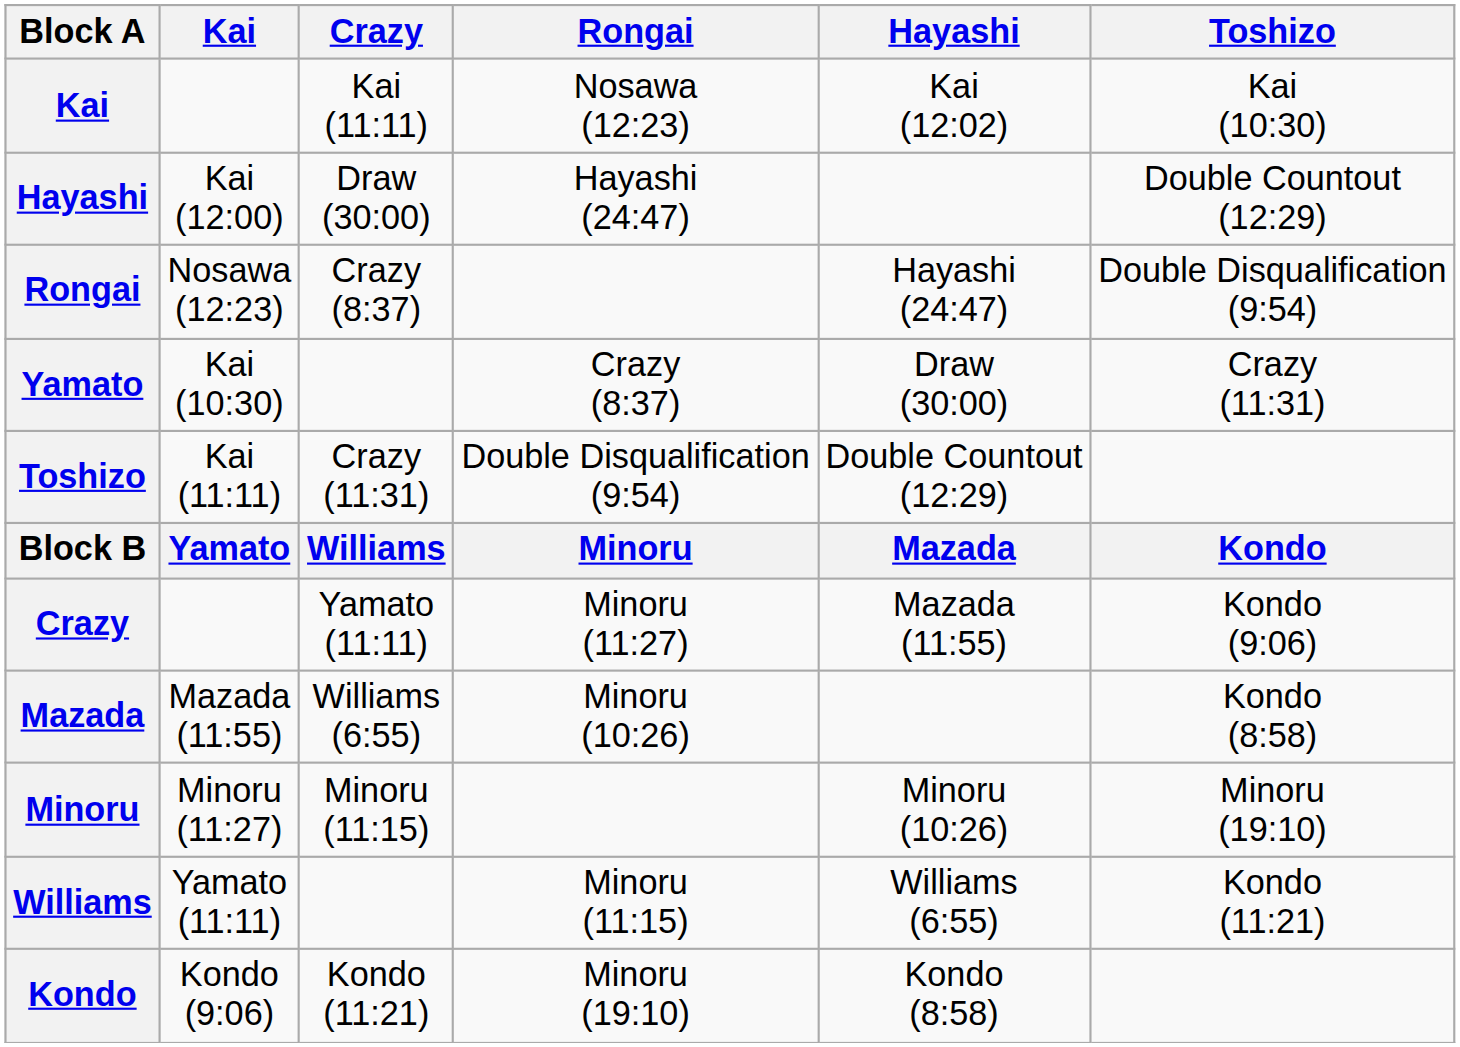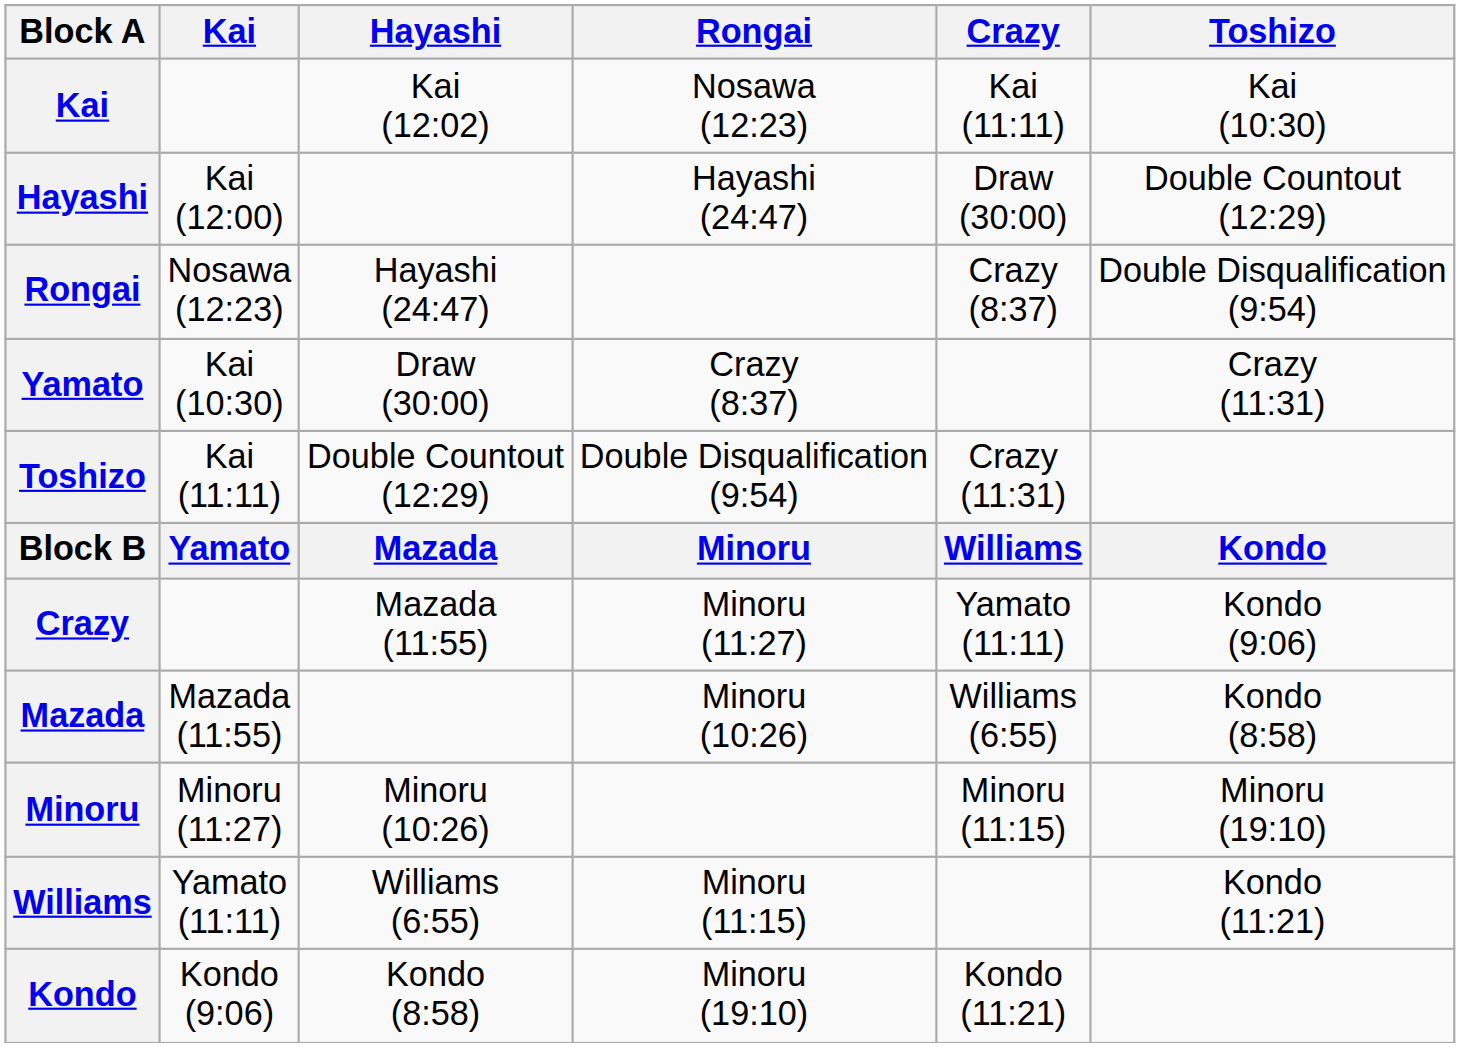columns swapped: (954, 31) <-> (376, 31)
